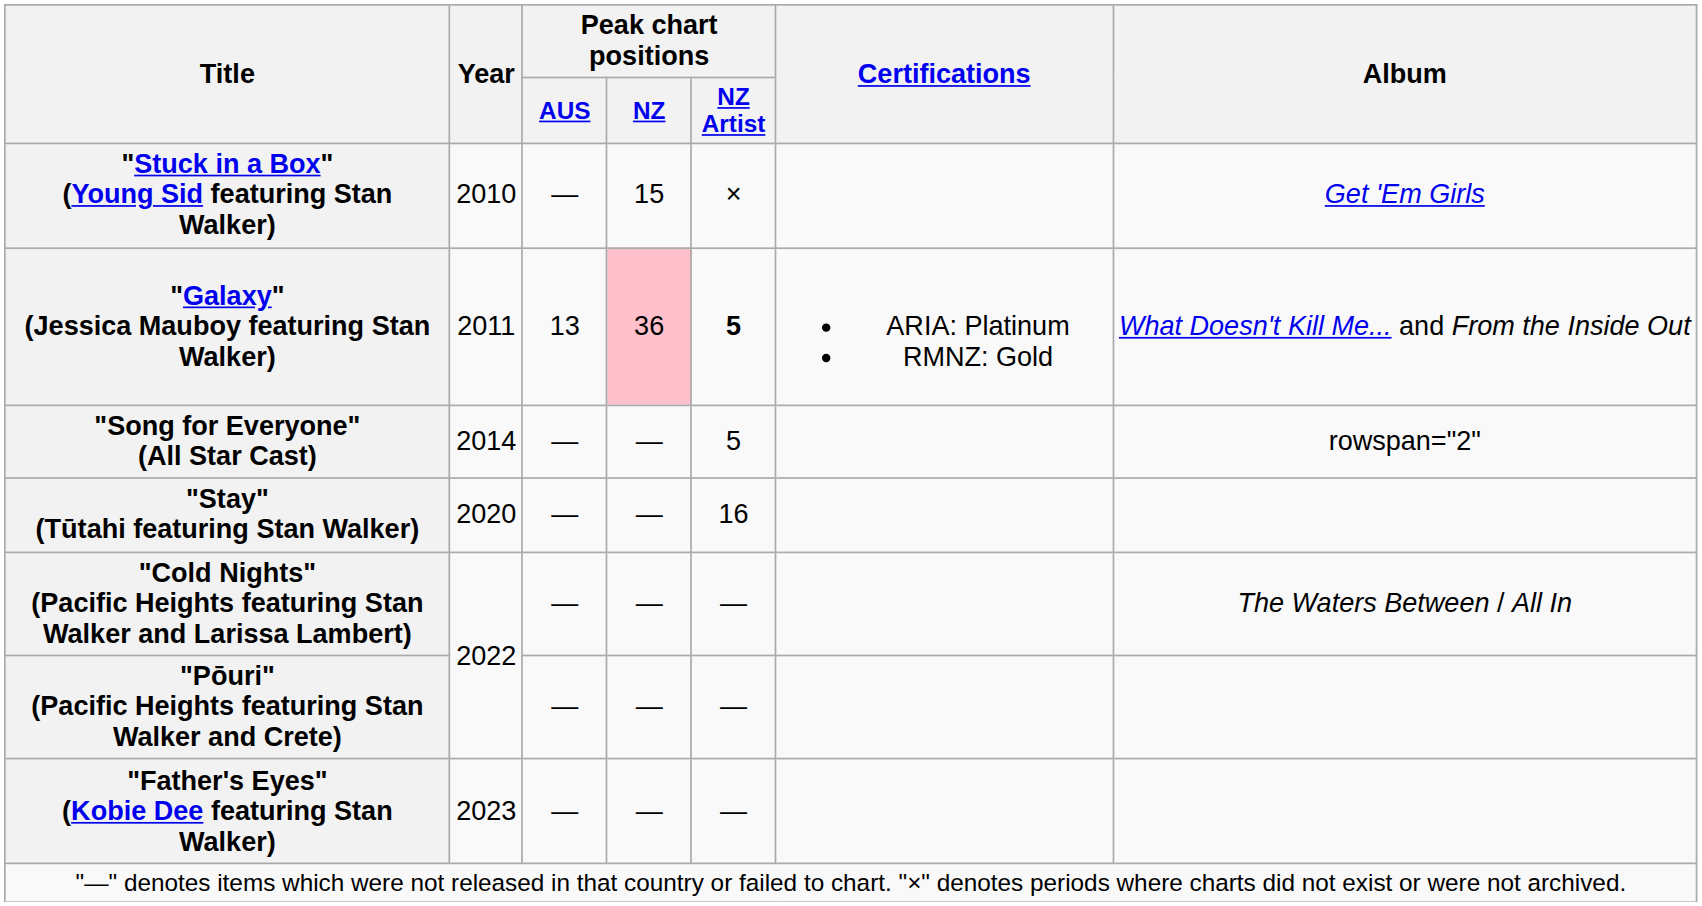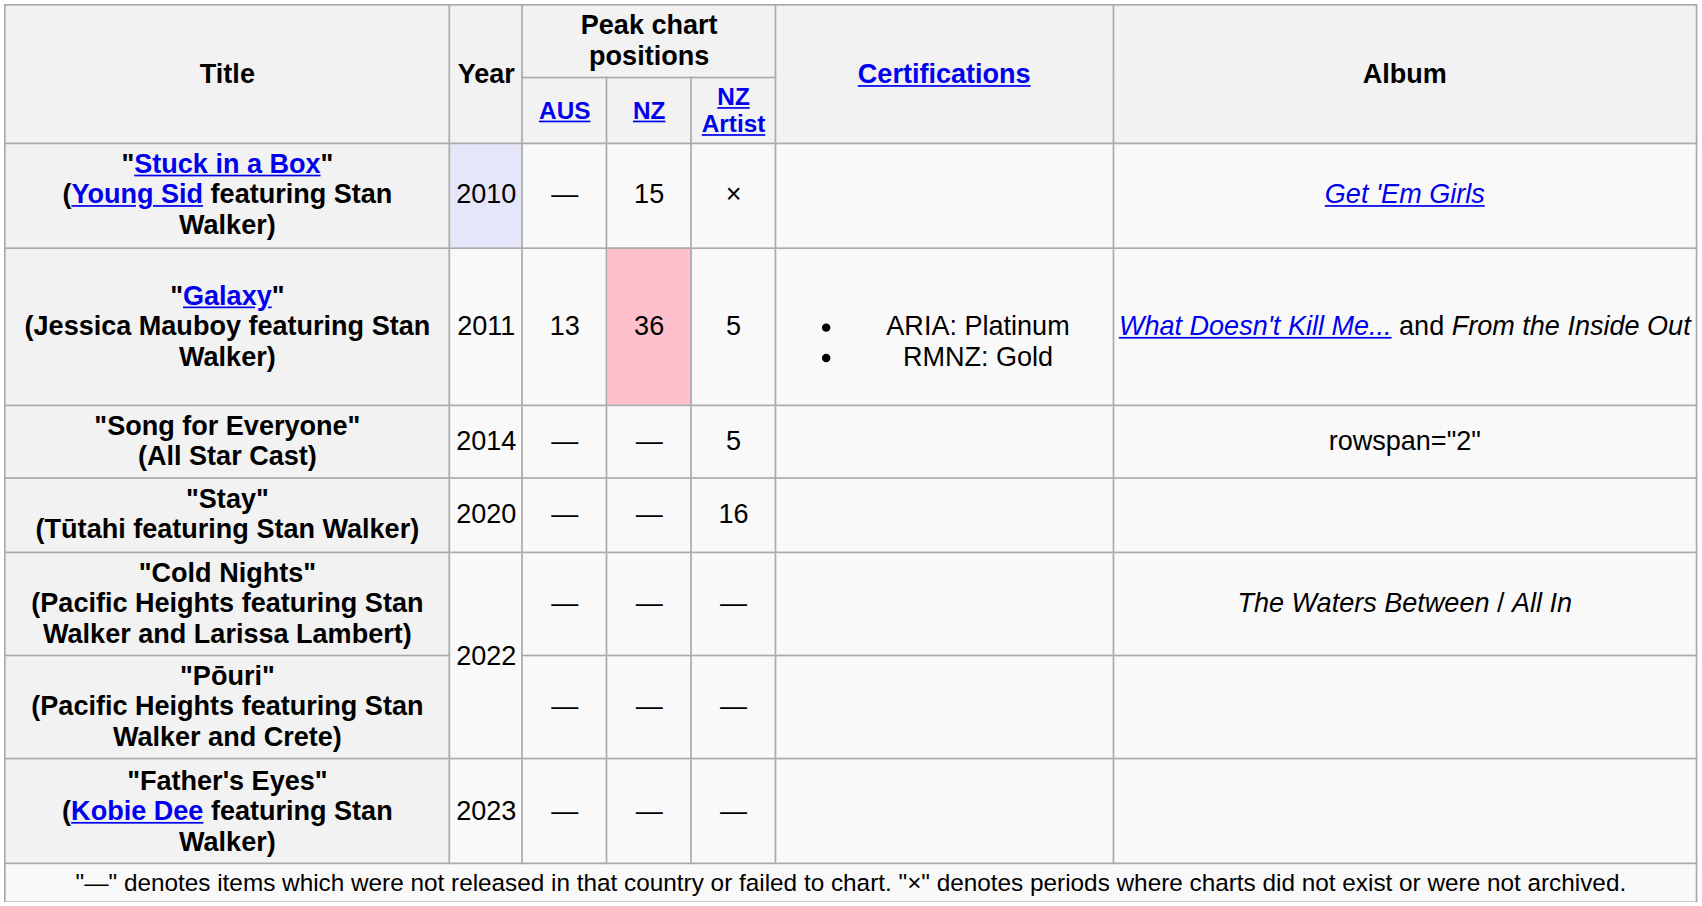(486, 195) no background -> (486, 195) lavender background
(734, 325) bold -> (734, 325) normal
